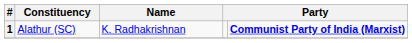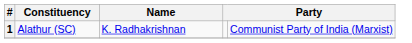(318, 29) bold -> (311, 29) normal
